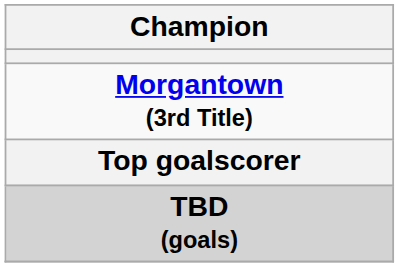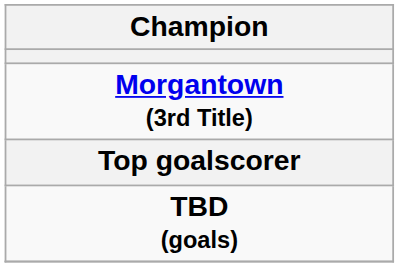(199, 222) lightgrey background -> (199, 222) no background
